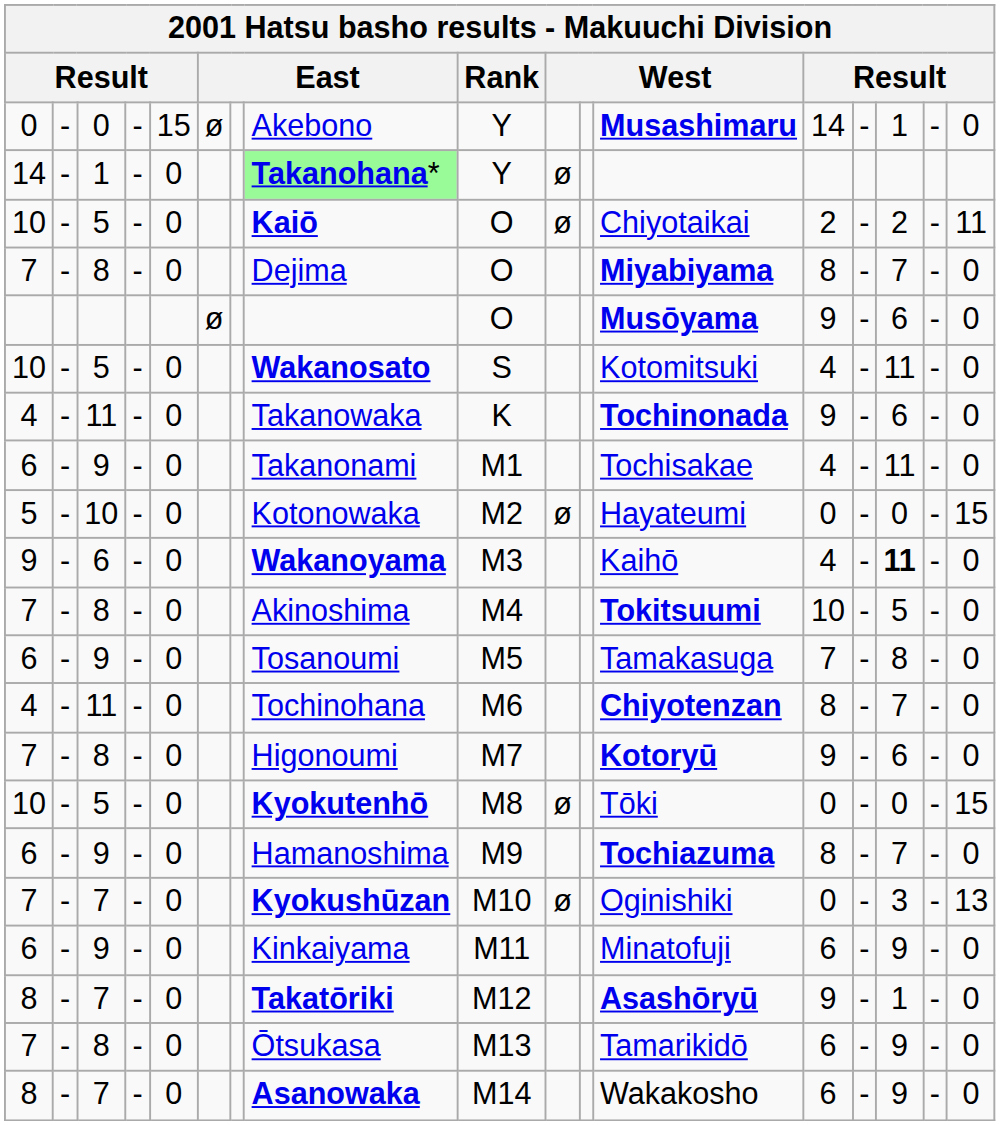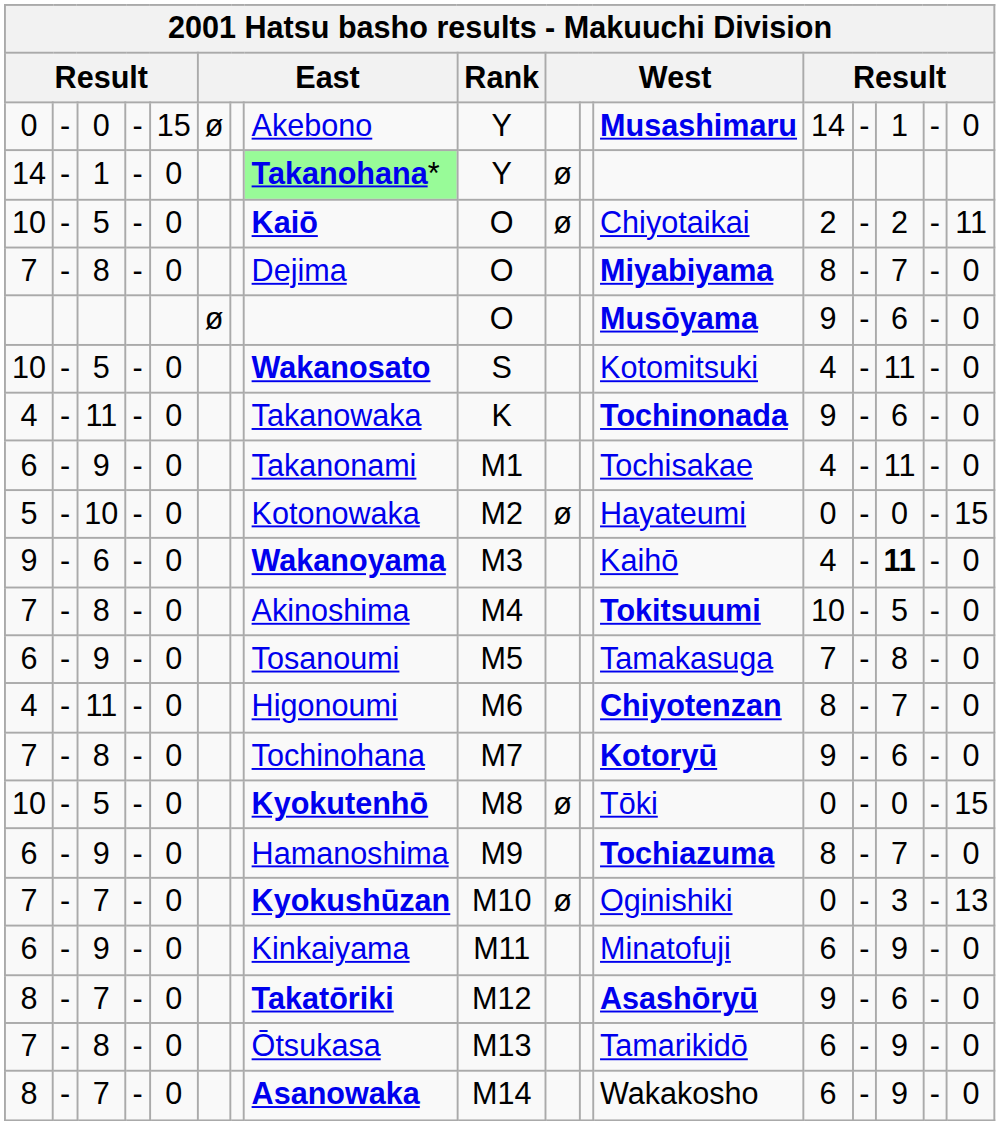(338, 707) Tochinohana -> (325, 707) Higonoumi
(325, 755) Higonoumi -> (338, 755) Tochinohana
(900, 998) 1 -> (900, 998) 6
